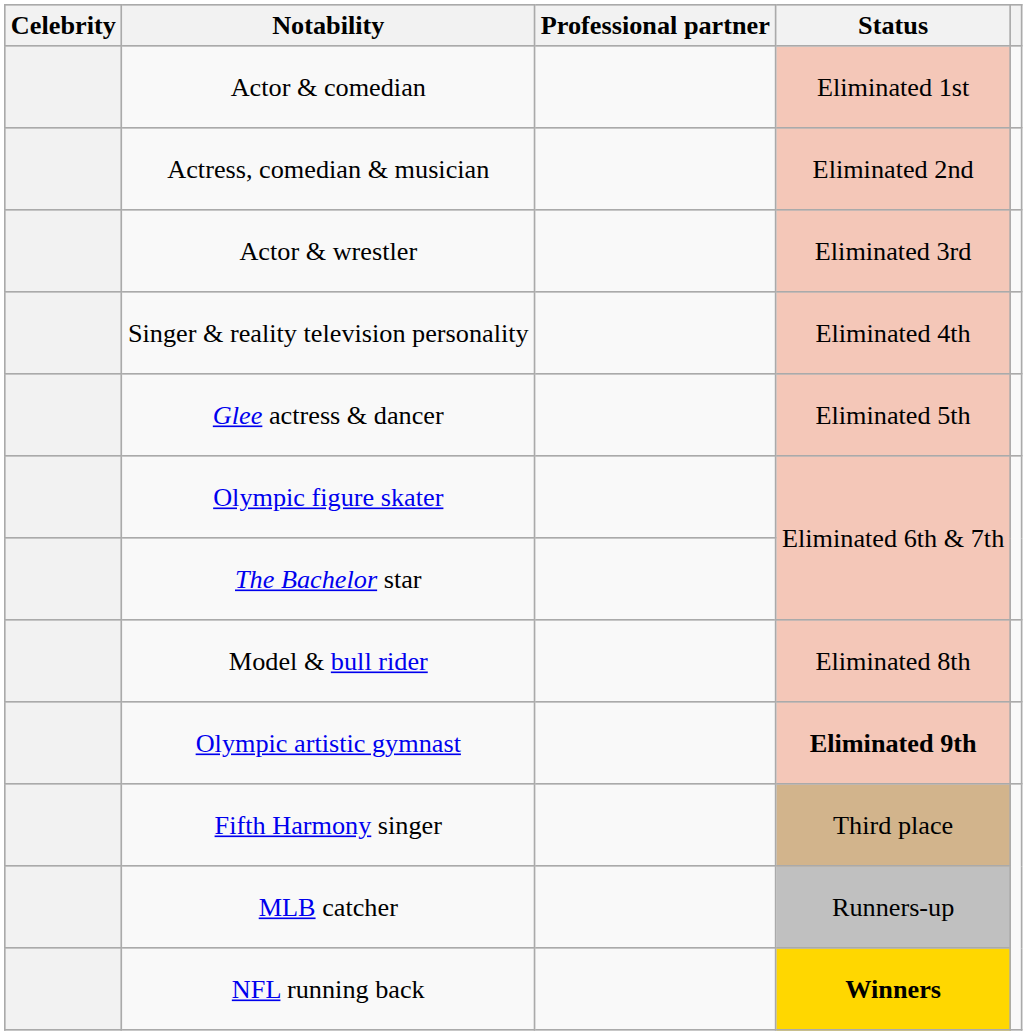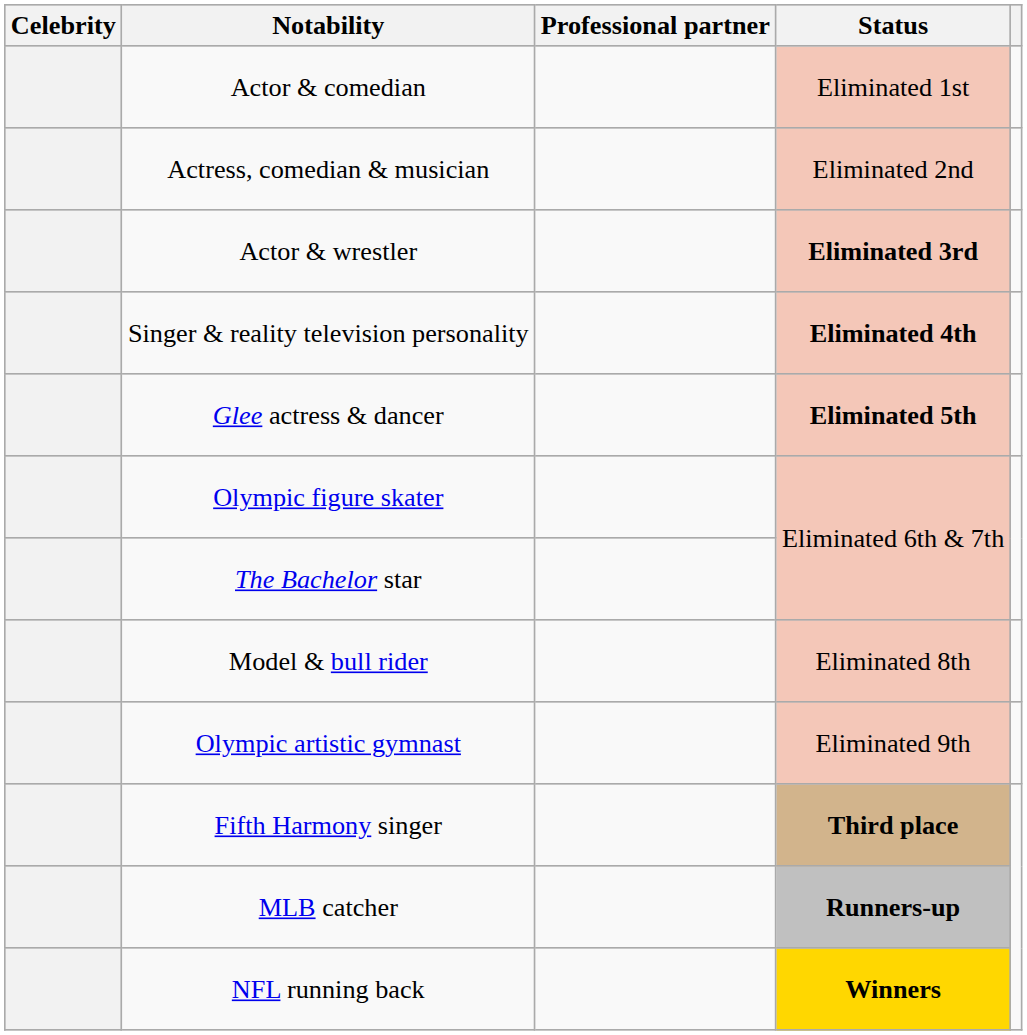(893, 251) normal -> (893, 251) bold
(893, 333) normal -> (893, 333) bold
(893, 415) normal -> (893, 415) bold
(893, 743) bold -> (893, 743) normal
(893, 825) normal -> (893, 825) bold
(893, 907) normal -> (893, 907) bold
